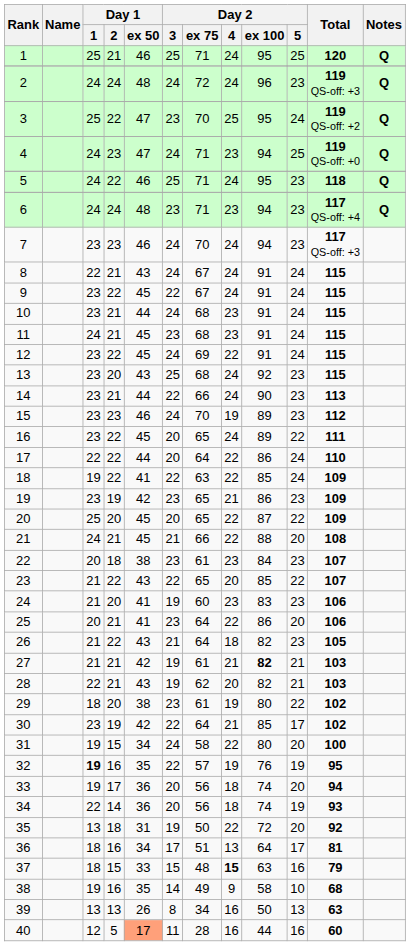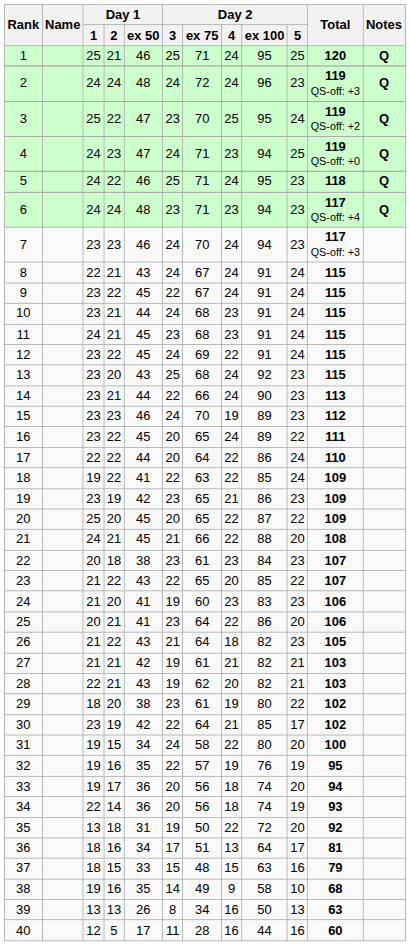(265, 663) bold -> (265, 663) normal
(94, 765) bold -> (94, 765) normal
(232, 868) bold -> (232, 868) normal
(143, 930) lightsalmon background -> (143, 930) no background
